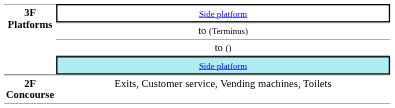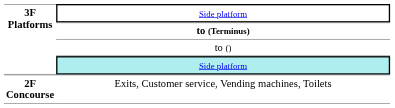(223, 31) normal -> (223, 31) bold
